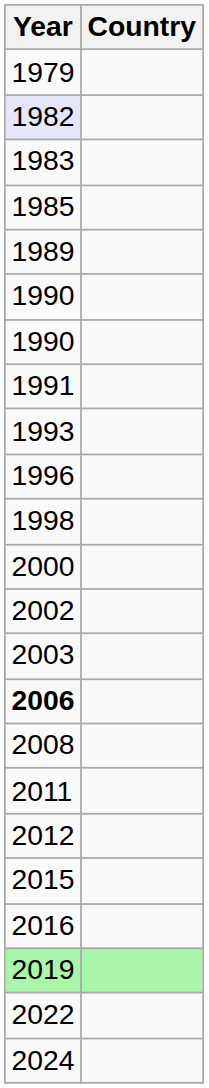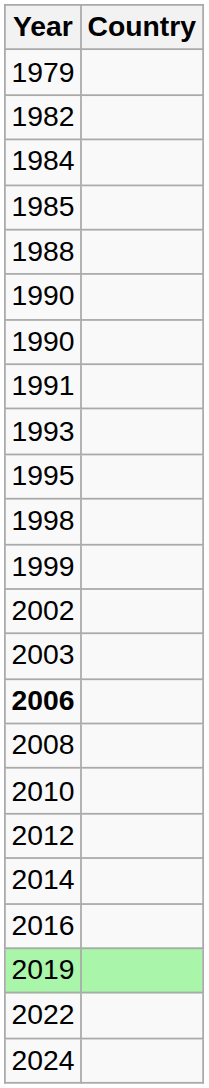(43, 116) lavender background -> (43, 116) no background
(43, 161) 1983 -> (43, 161) 1984
(43, 251) 1989 -> (43, 251) 1988
(43, 476) 1996 -> (43, 476) 1995
(43, 565) 2000 -> (43, 565) 1999
(42, 790) 2011 -> (43, 790) 2010
(43, 880) 2015 -> (43, 880) 2014
